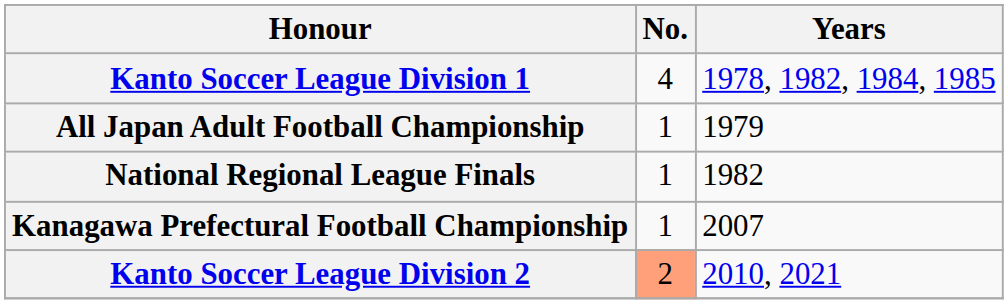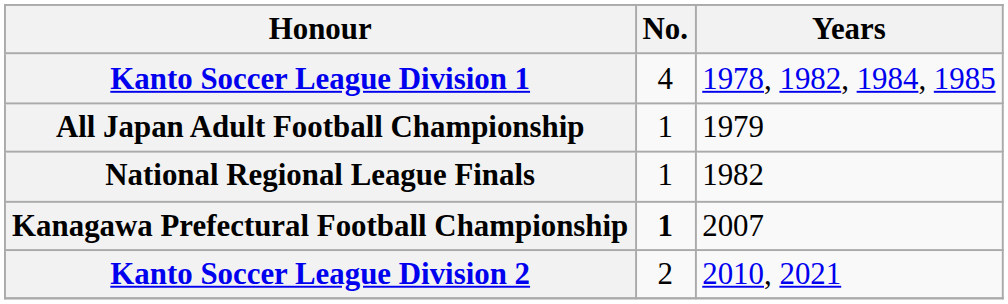(665, 224) normal -> (665, 224) bold
(665, 273) lightsalmon background -> (665, 273) no background
